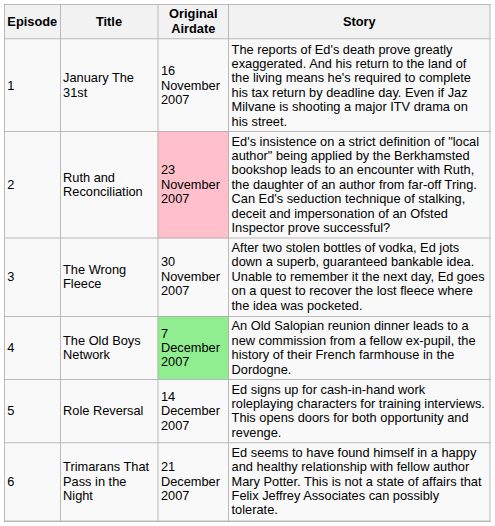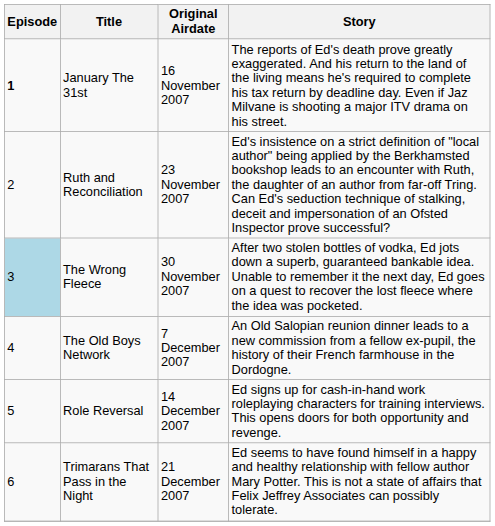(11, 85) normal -> (11, 85) bold
(190, 184) pink background -> (190, 184) no background
(11, 277) no background -> (11, 277) lightblue background
(190, 347) lightgreen background -> (190, 347) no background
